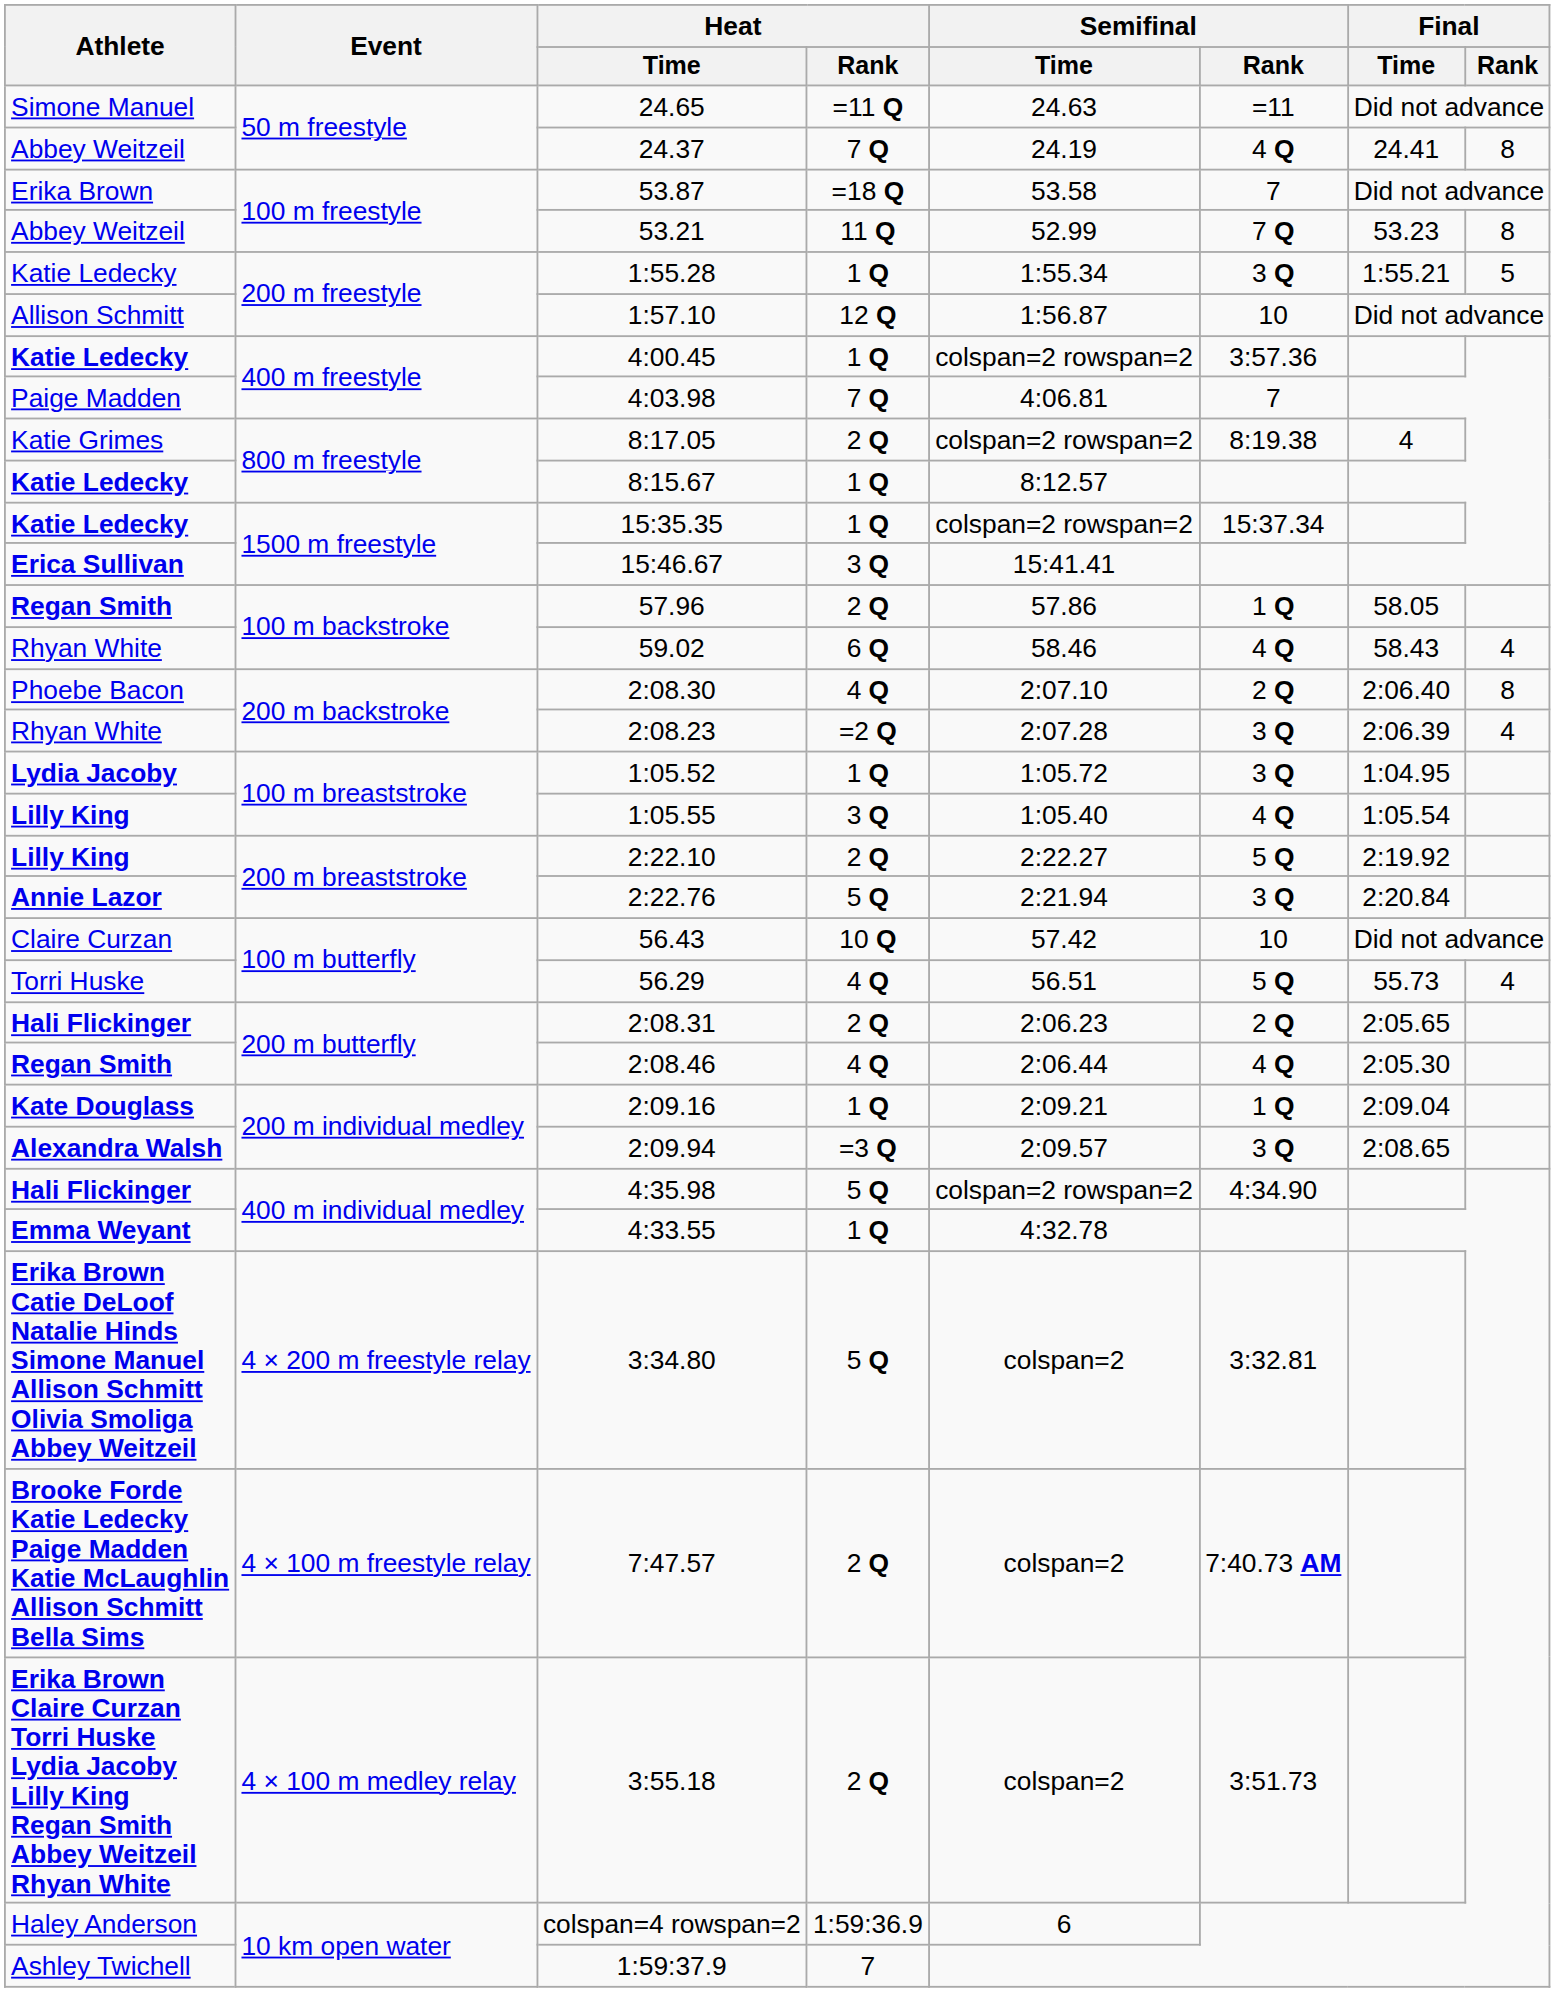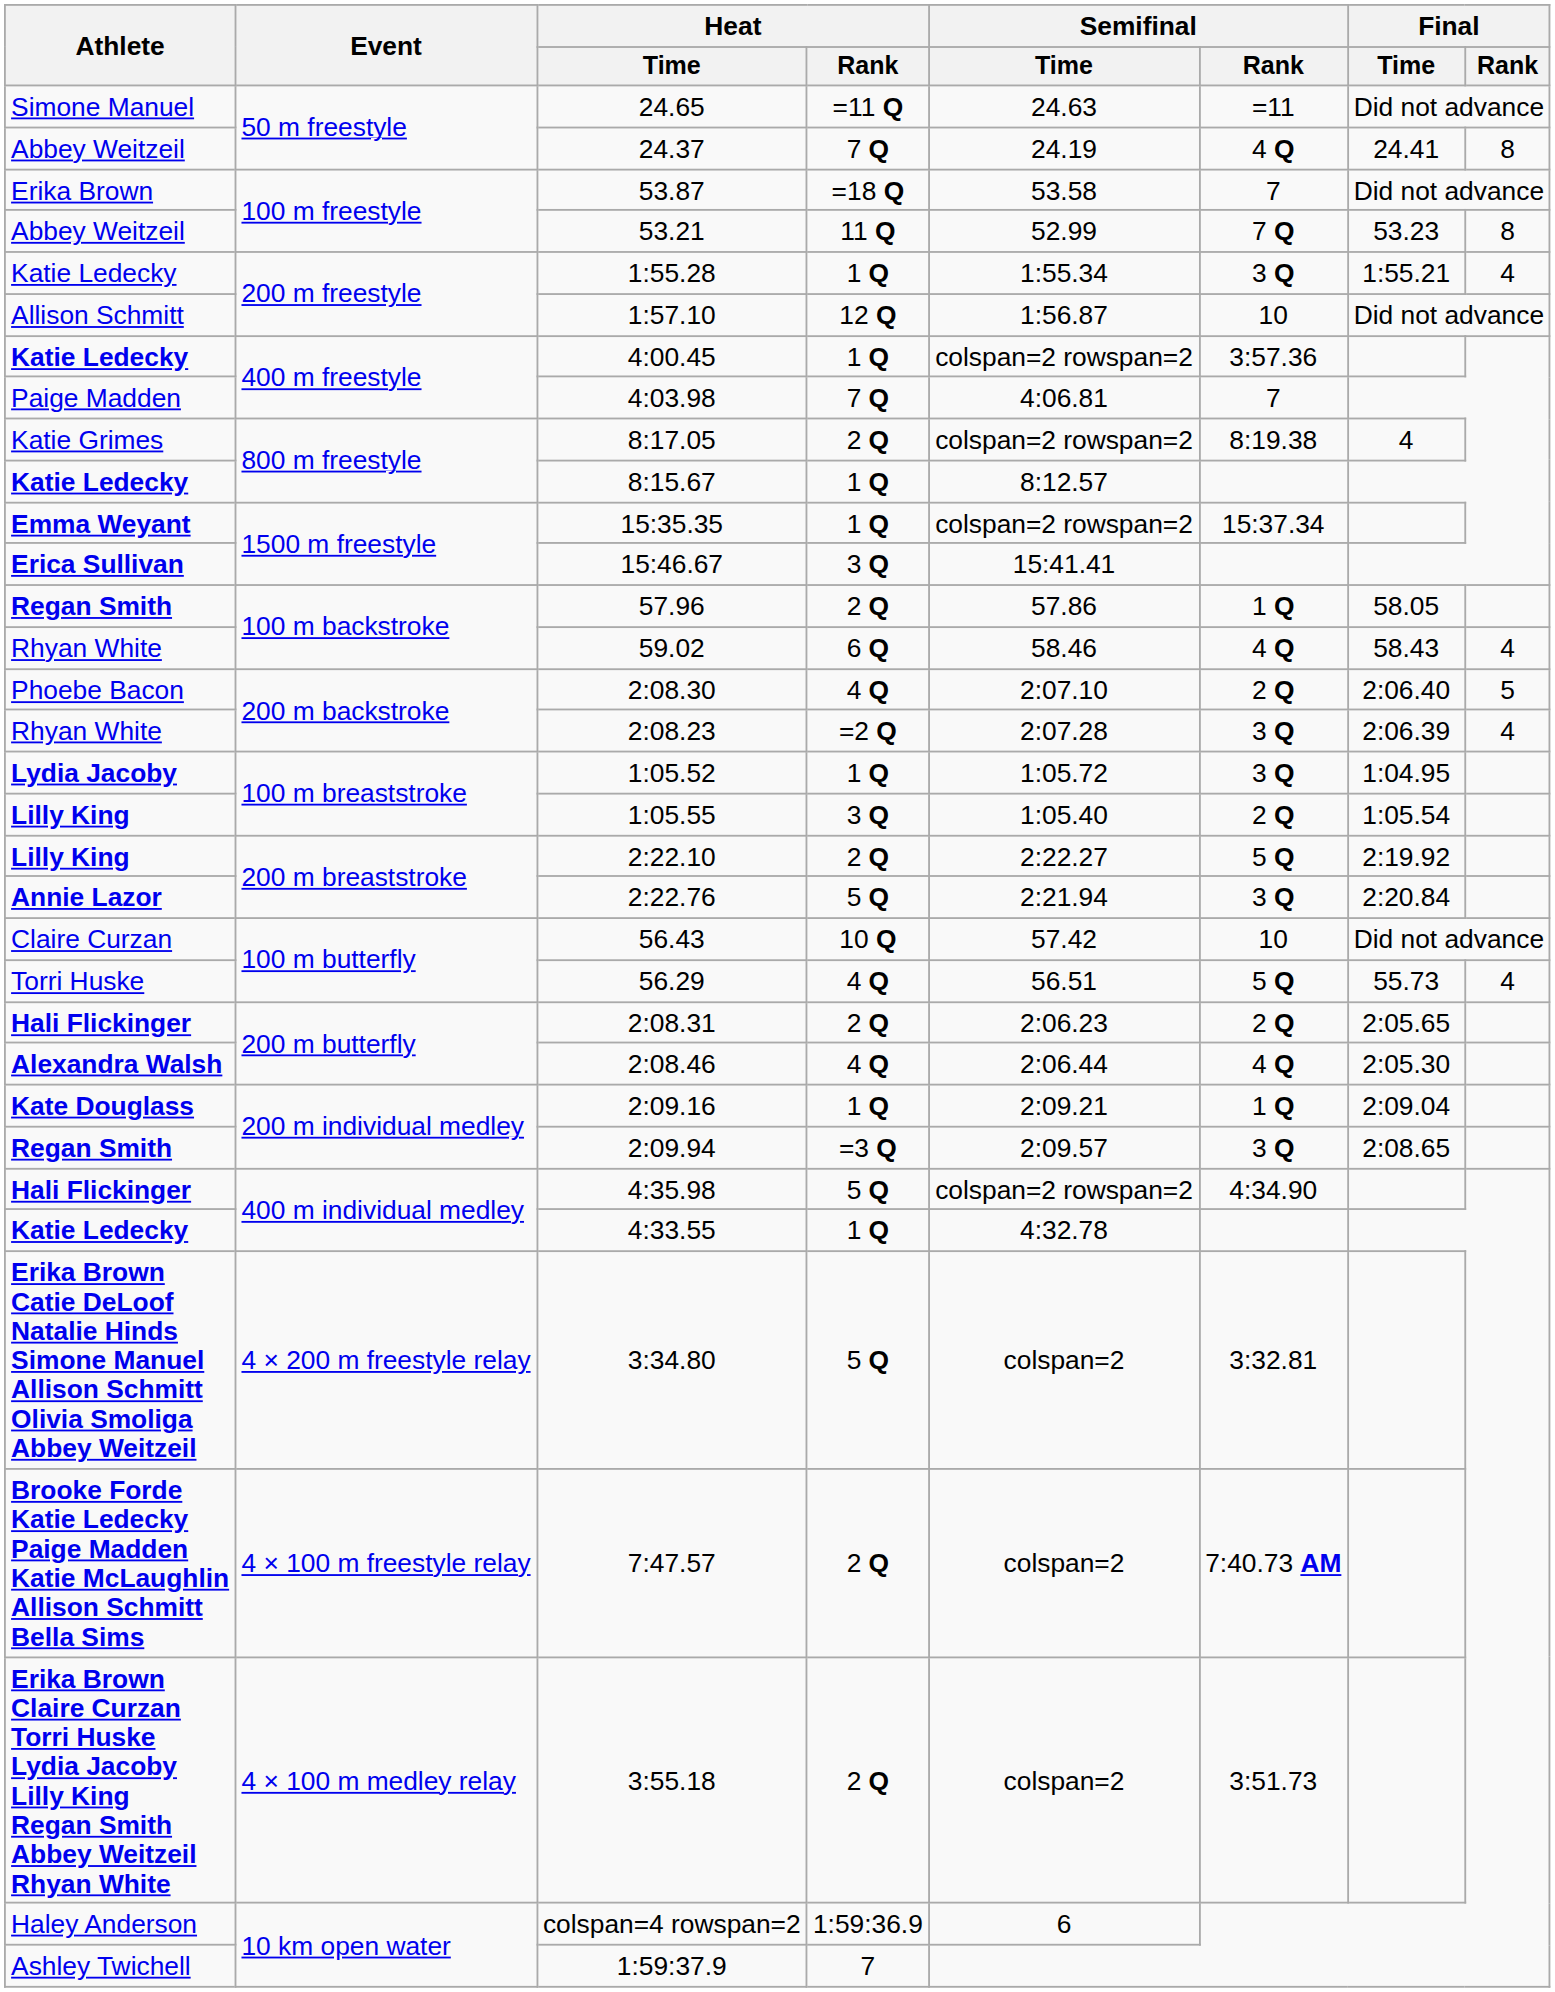(1508, 274) 5 -> (1508, 274) 4
(100, 523) Katie Ledecky -> (101, 523) Emma Weyant
(1508, 690) 8 -> (1508, 690) 5
(1273, 815) 4 Q -> (1273, 815) 2 Q
(92, 1065) Regan Smith -> (117, 1065) Alexandra Walsh
(117, 1148) Alexandra Walsh -> (92, 1148) Regan Smith
(101, 1231) Emma Weyant -> (100, 1231) Katie Ledecky
